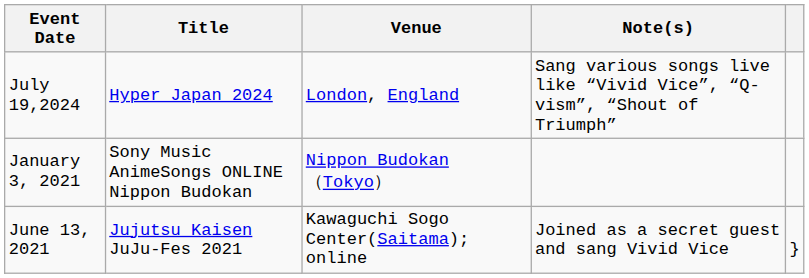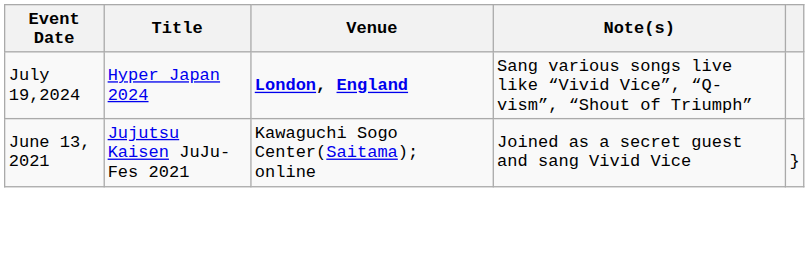(382, 95) normal -> (331, 86) bold
- row: (44, 172)
